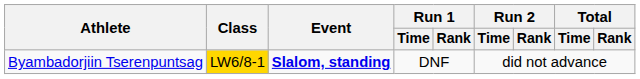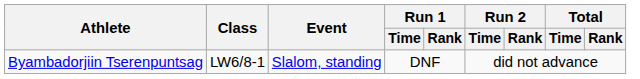(237, 62) gold background -> (237, 62) no background
(331, 62) bold -> (327, 62) normal
